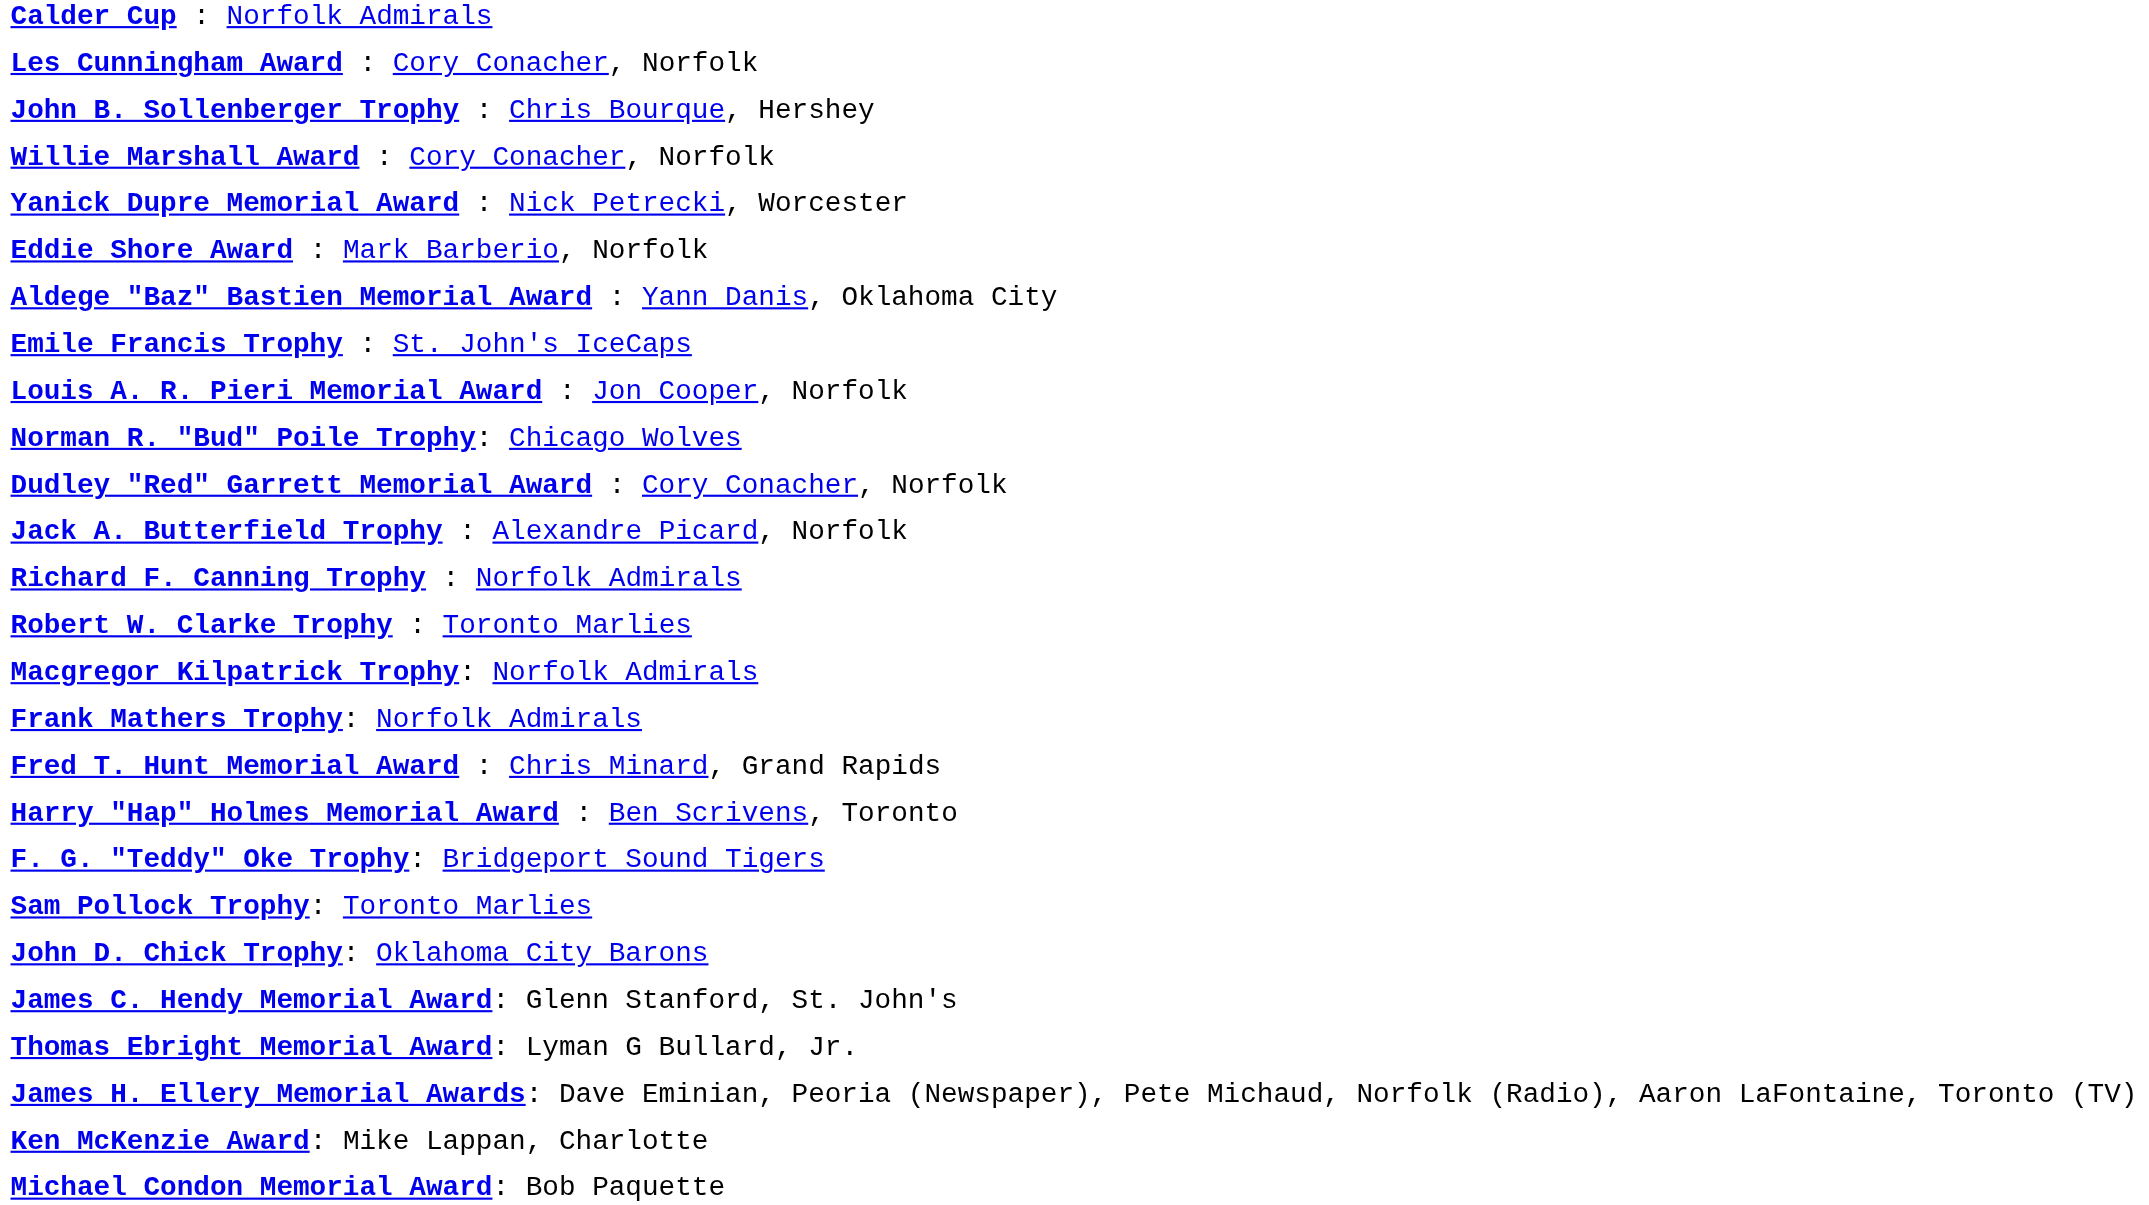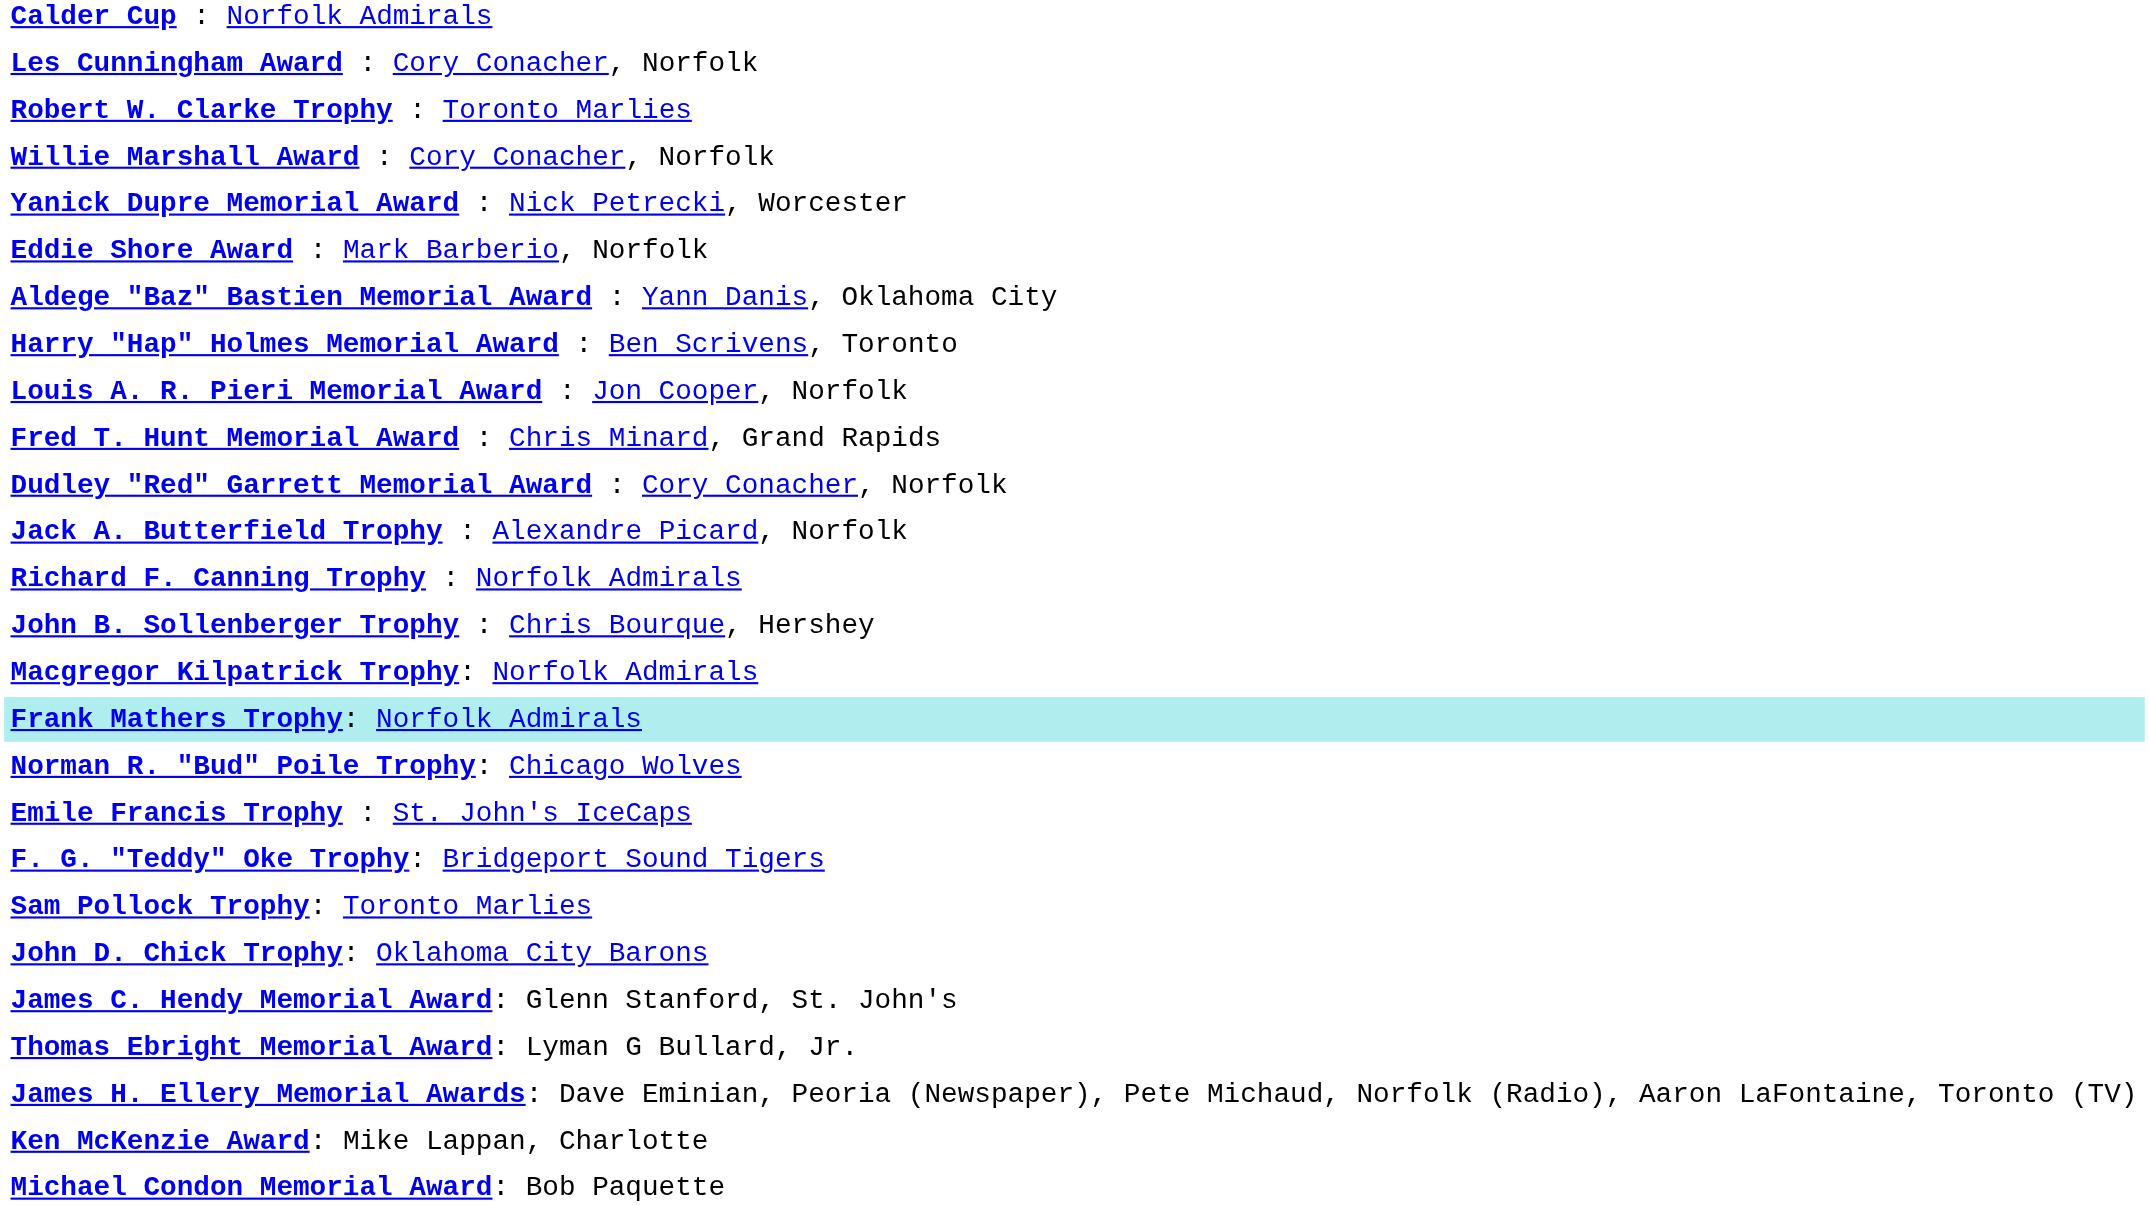(443, 110) John B. Sollenberger Trophy : Chris Bourque, Hershey -> (351, 110) Robert W. Clarke Trophy : Toronto Marlies
(351, 345) Emile Francis Trophy : St. John's IceCaps -> (484, 345) Harry "Hap" Holmes Memorial Award : Ben Scrivens, Toronto
(376, 438) Norman R. "Bud" Poile Trophy: Chicago Wolves -> (476, 438) Fred T. Hunt Memorial Award : Chris Minard, Grand Rapids
(351, 626) Robert W. Clarke Trophy : Toronto Marlies -> (443, 626) John B. Sollenberger Trophy : Chris Bourque, Hershey
(326, 719) no background -> (326, 719) paleturquoise background
(476, 766) Fred T. Hunt Memorial Award : Chris Minard, Grand Rapids -> (376, 766) Norman R. "Bud" Poile Trophy: Chicago Wolves
(484, 813) Harry "Hap" Holmes Memorial Award : Ben Scrivens, Toronto -> (351, 813) Emile Francis Trophy : St. John's IceCaps
